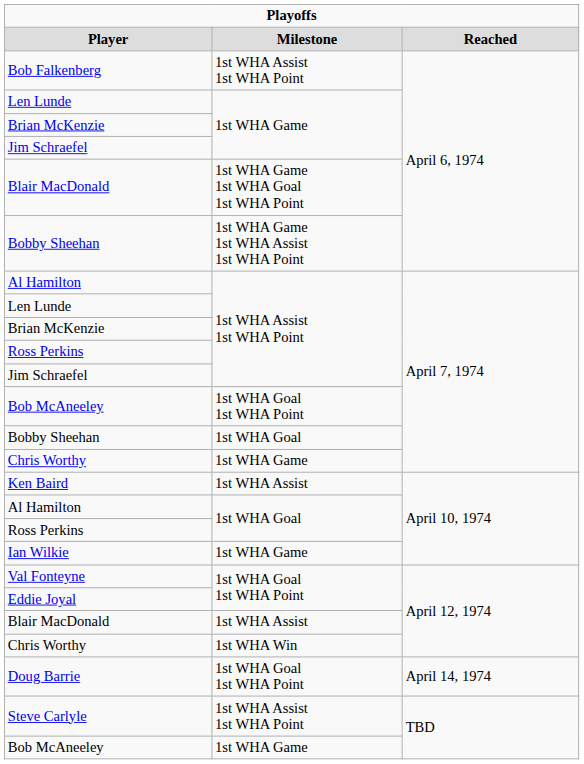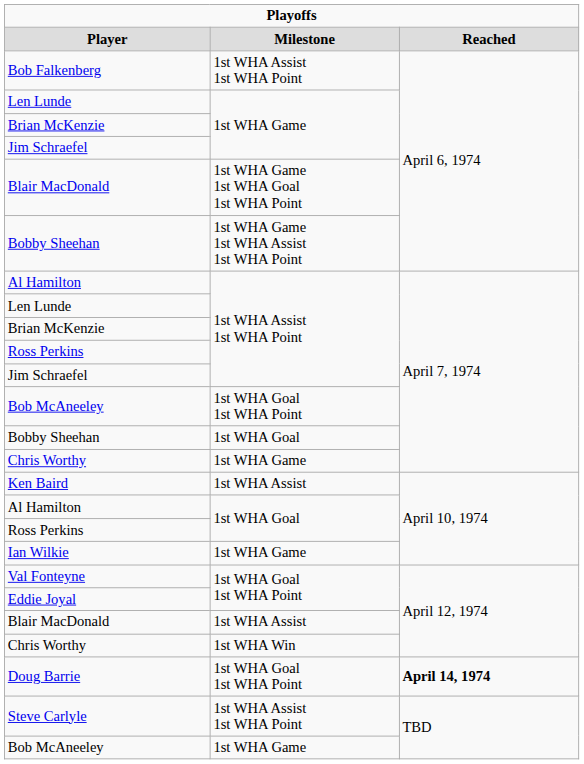(448, 676) normal -> (446, 676) bold
